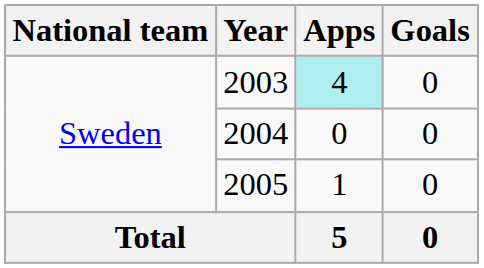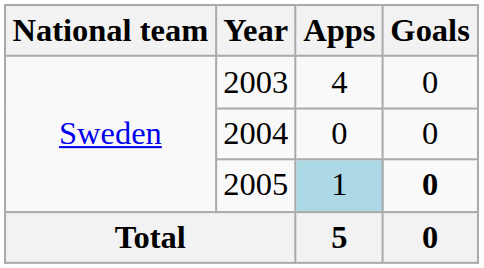(339, 81) paleturquoise background -> (339, 81) no background
(339, 184) no background -> (339, 184) lightblue background
(430, 184) normal -> (430, 184) bold
